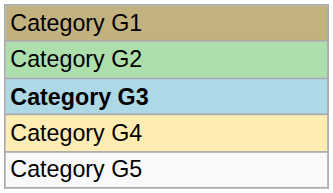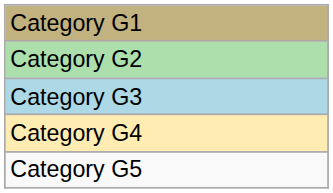(79, 96) bold -> (76, 96) normal
